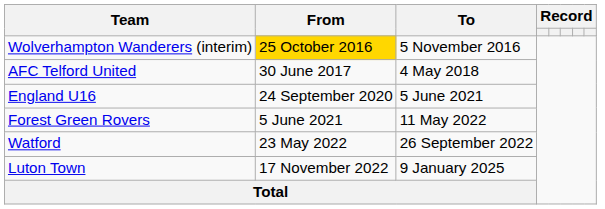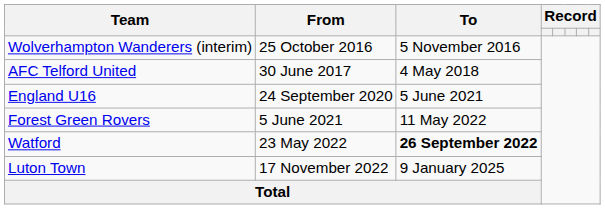(316, 47) gold background -> (316, 47) no background
(466, 144) normal -> (468, 144) bold
